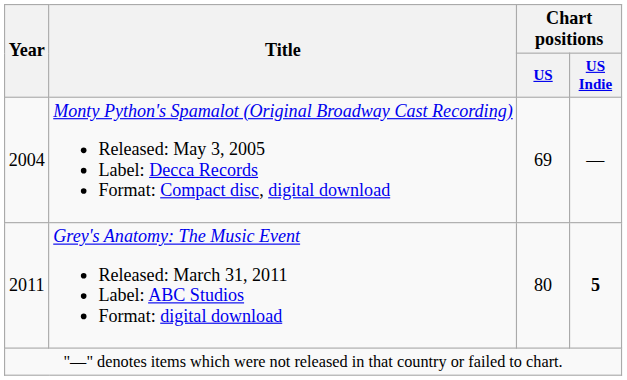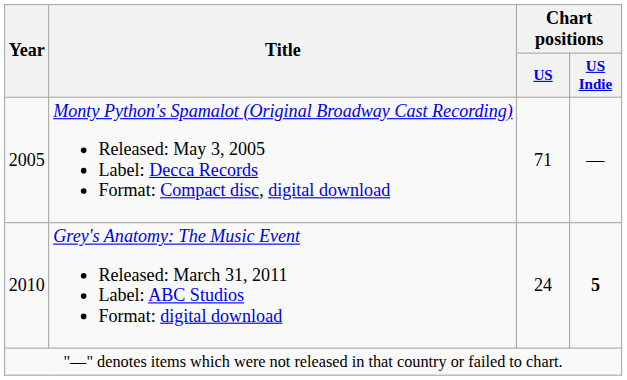(27, 159) 2004 -> (27, 159) 2005
(543, 159) 69 -> (543, 159) 71
(27, 285) 2011 -> (27, 285) 2010
(543, 285) 80 -> (543, 285) 24
